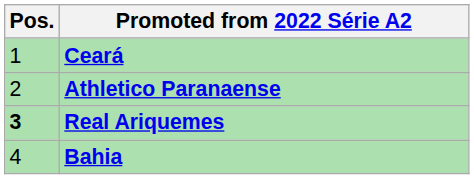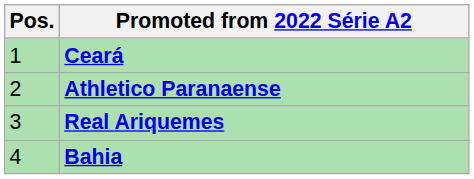(15, 122) bold -> (15, 122) normal
